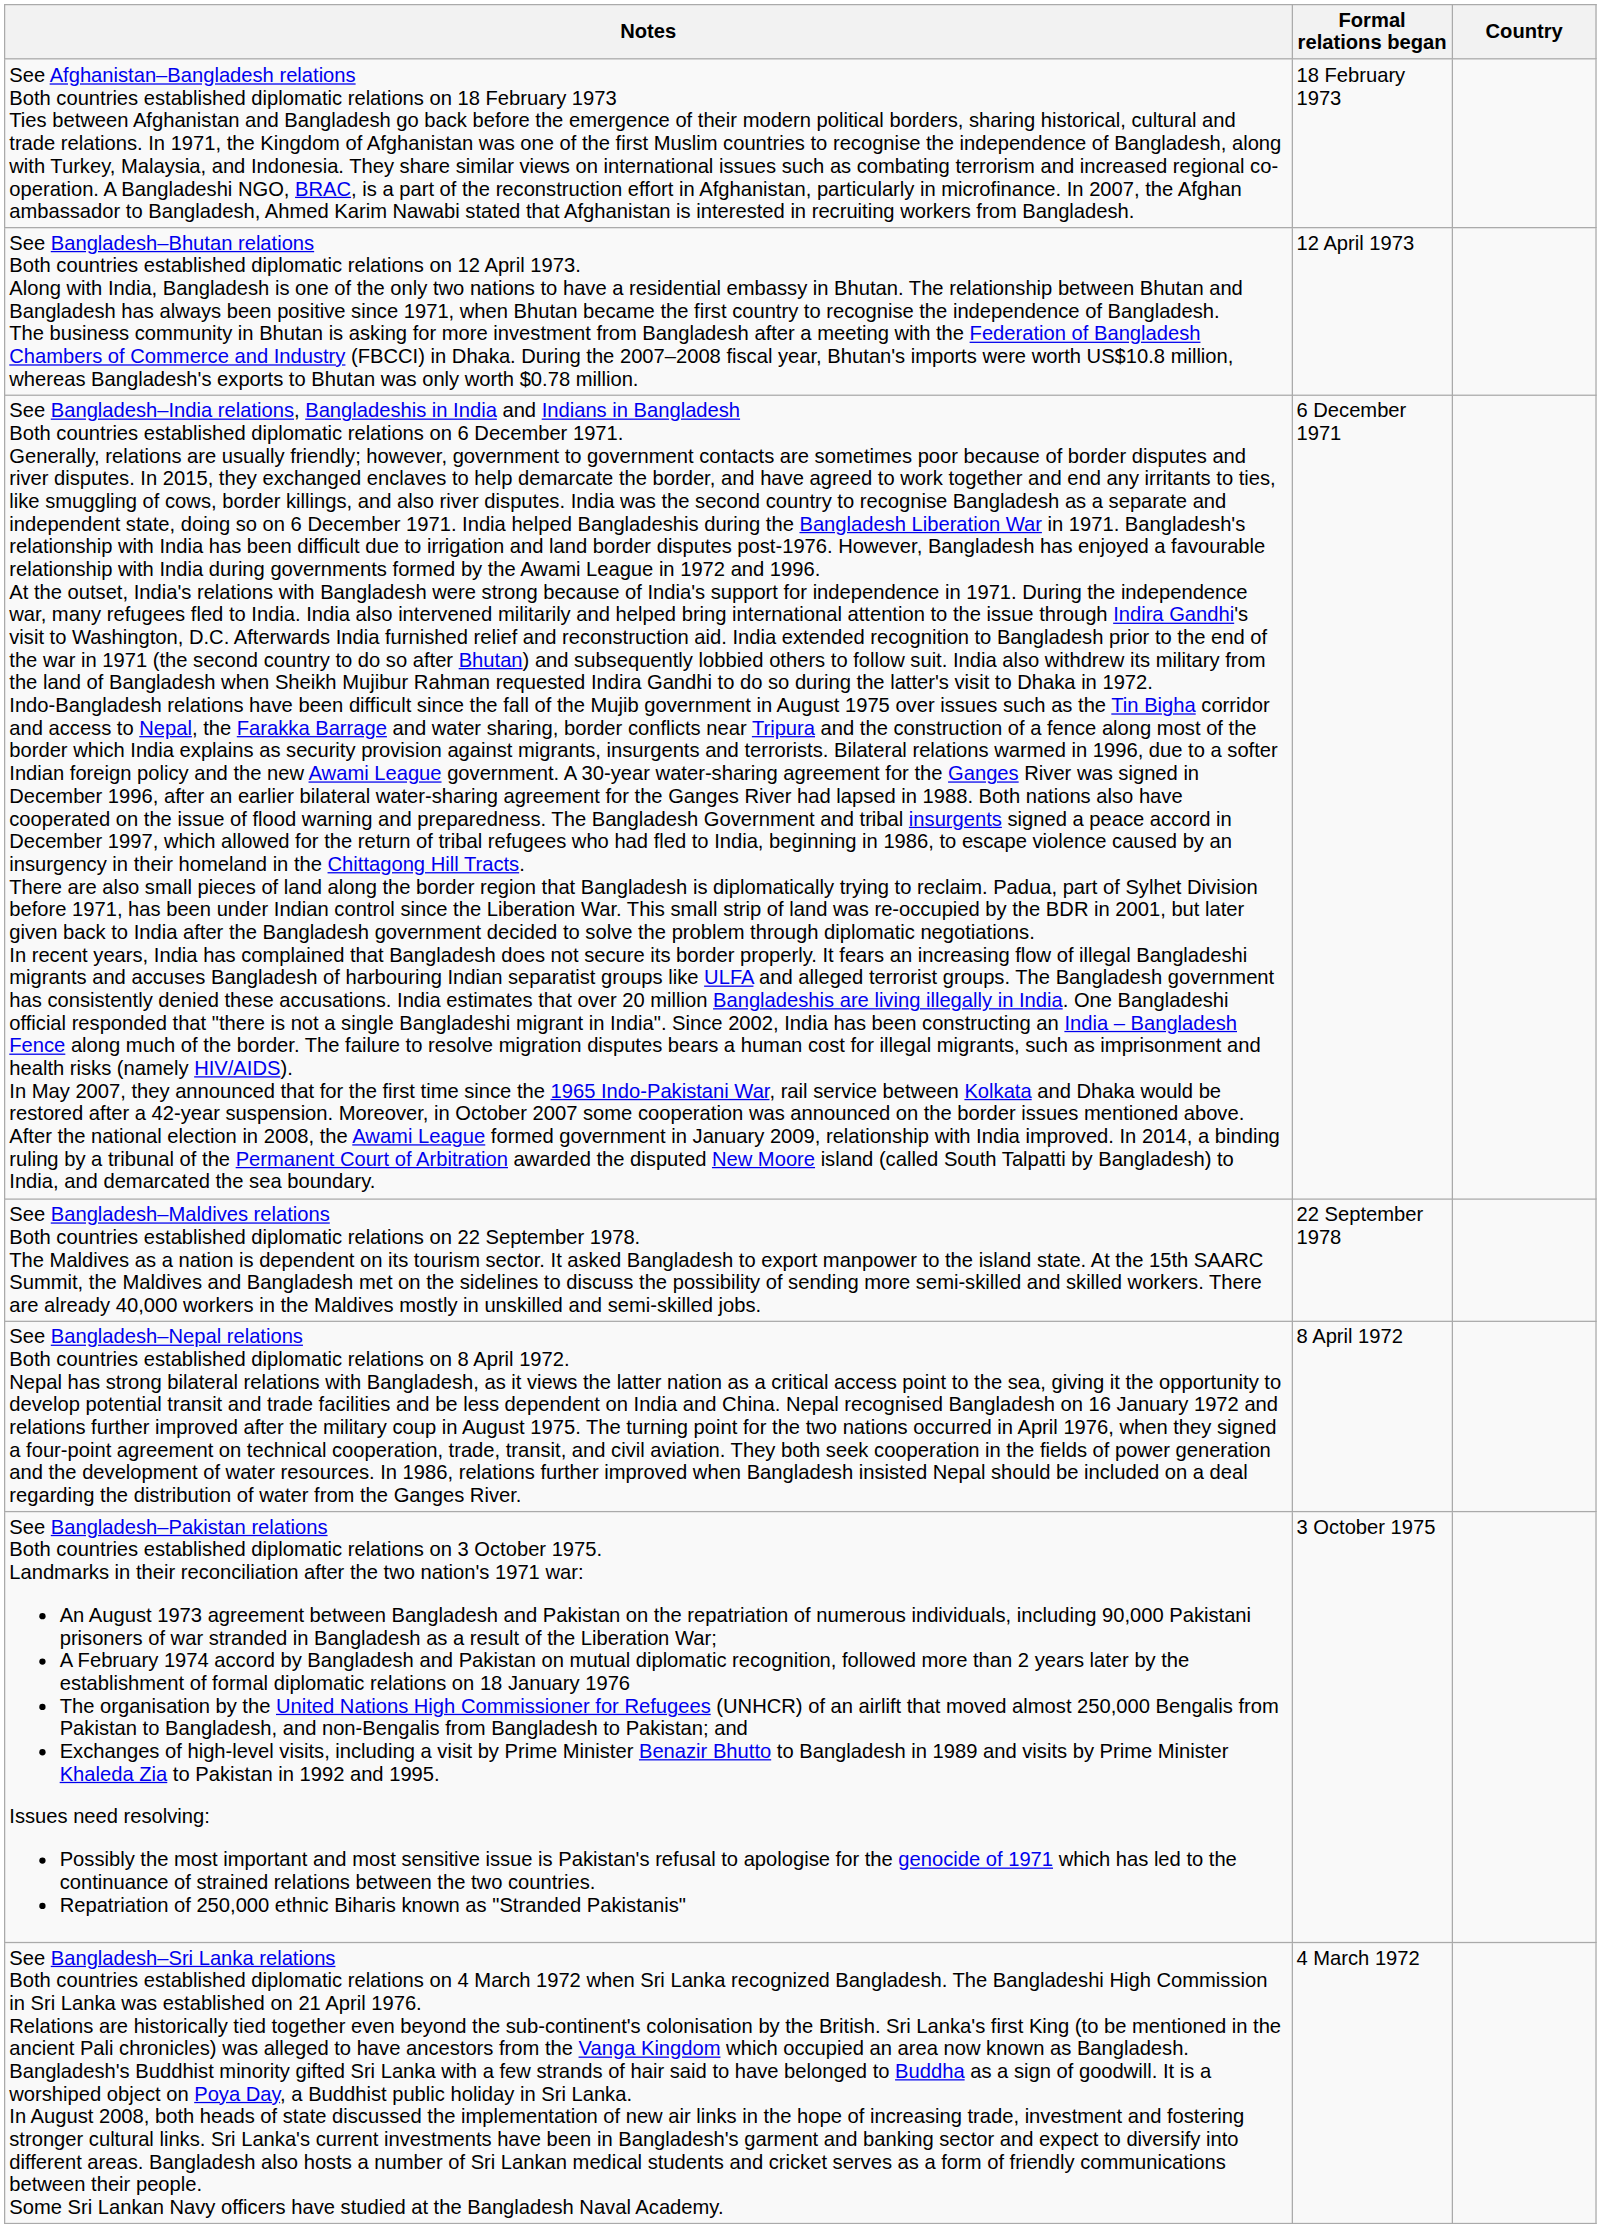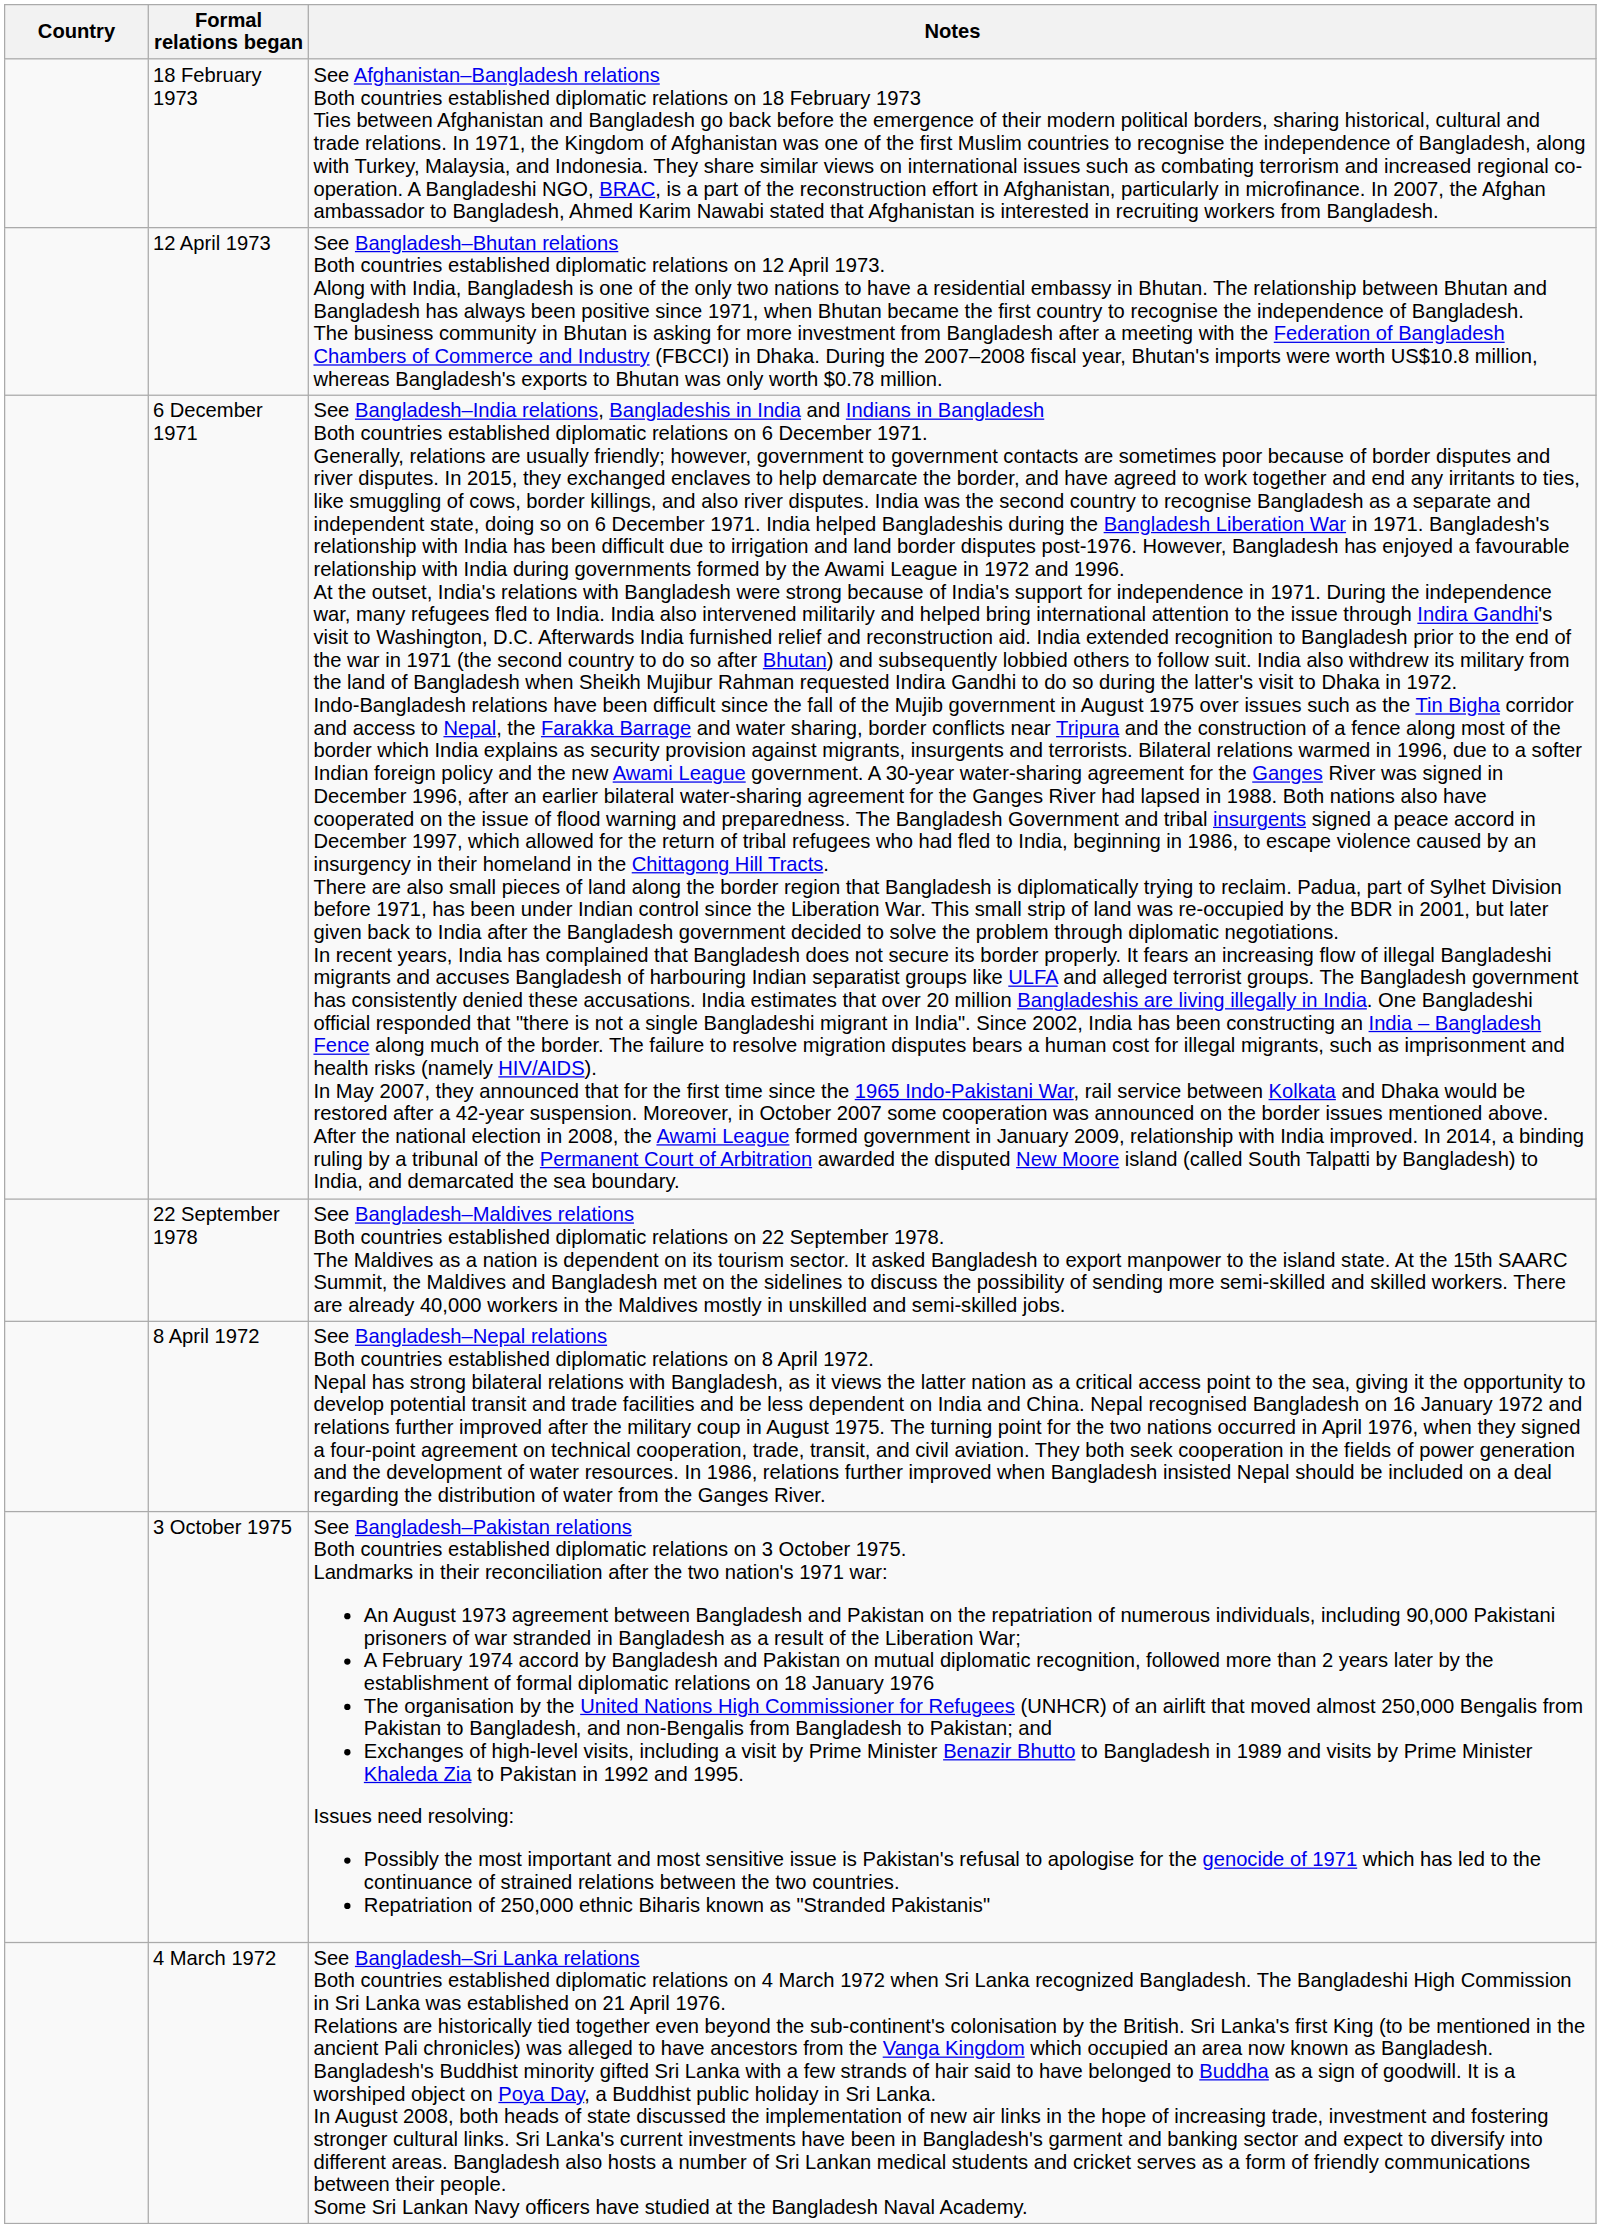columns swapped: (1524, 31) <-> (648, 31)
